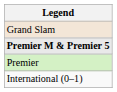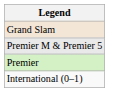(58, 46) bold -> (55, 46) normal
